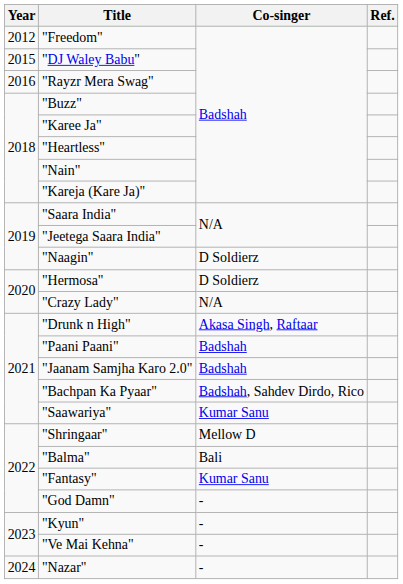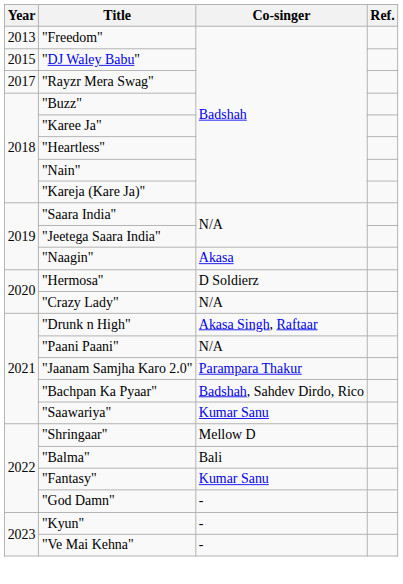(22, 37) 2012 -> (22, 37) 2013
(22, 81) 2016 -> (22, 81) 2017
(229, 258) D Soldierz -> (216, 258) Akasa
(223, 346) Badshah -> (211, 346) N/A
(223, 368) Badshah -> (250, 368) Parampara Thakur
- row: (64, 567)
